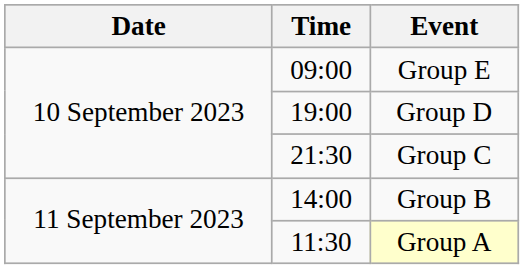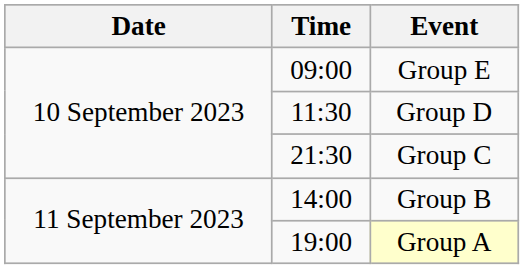(321, 112) 19:00 -> (321, 112) 11:30
(321, 241) 11:30 -> (321, 241) 19:00
